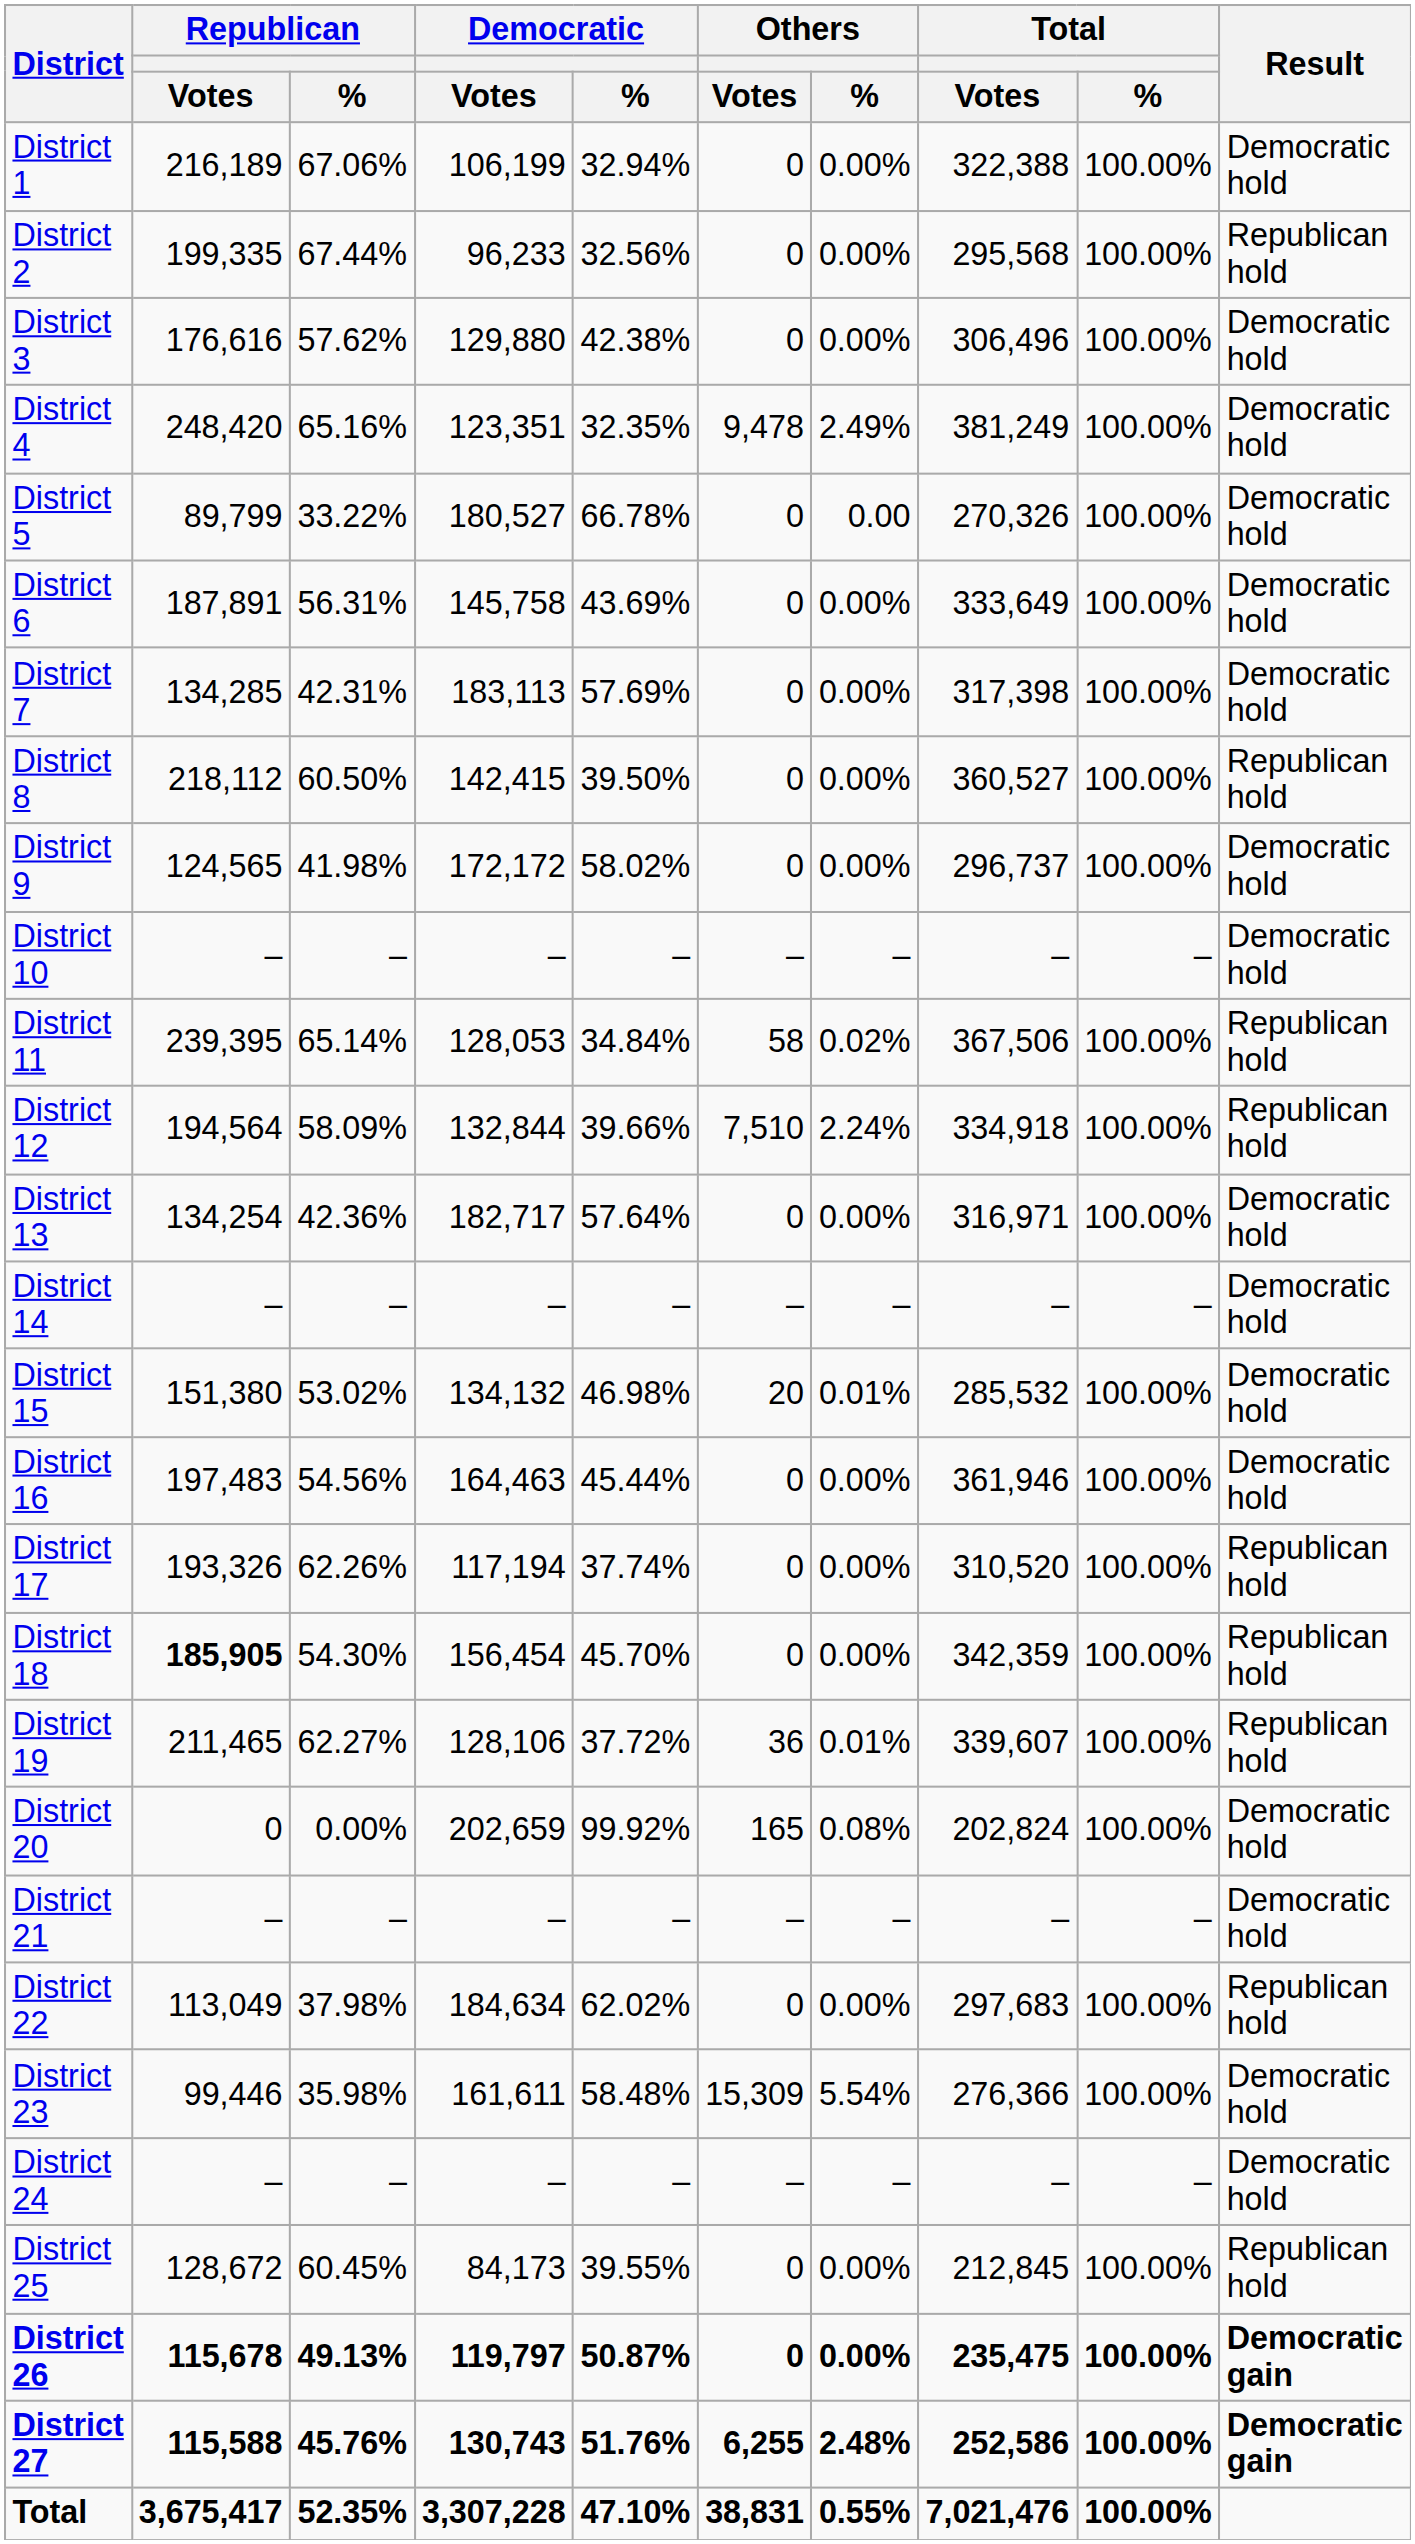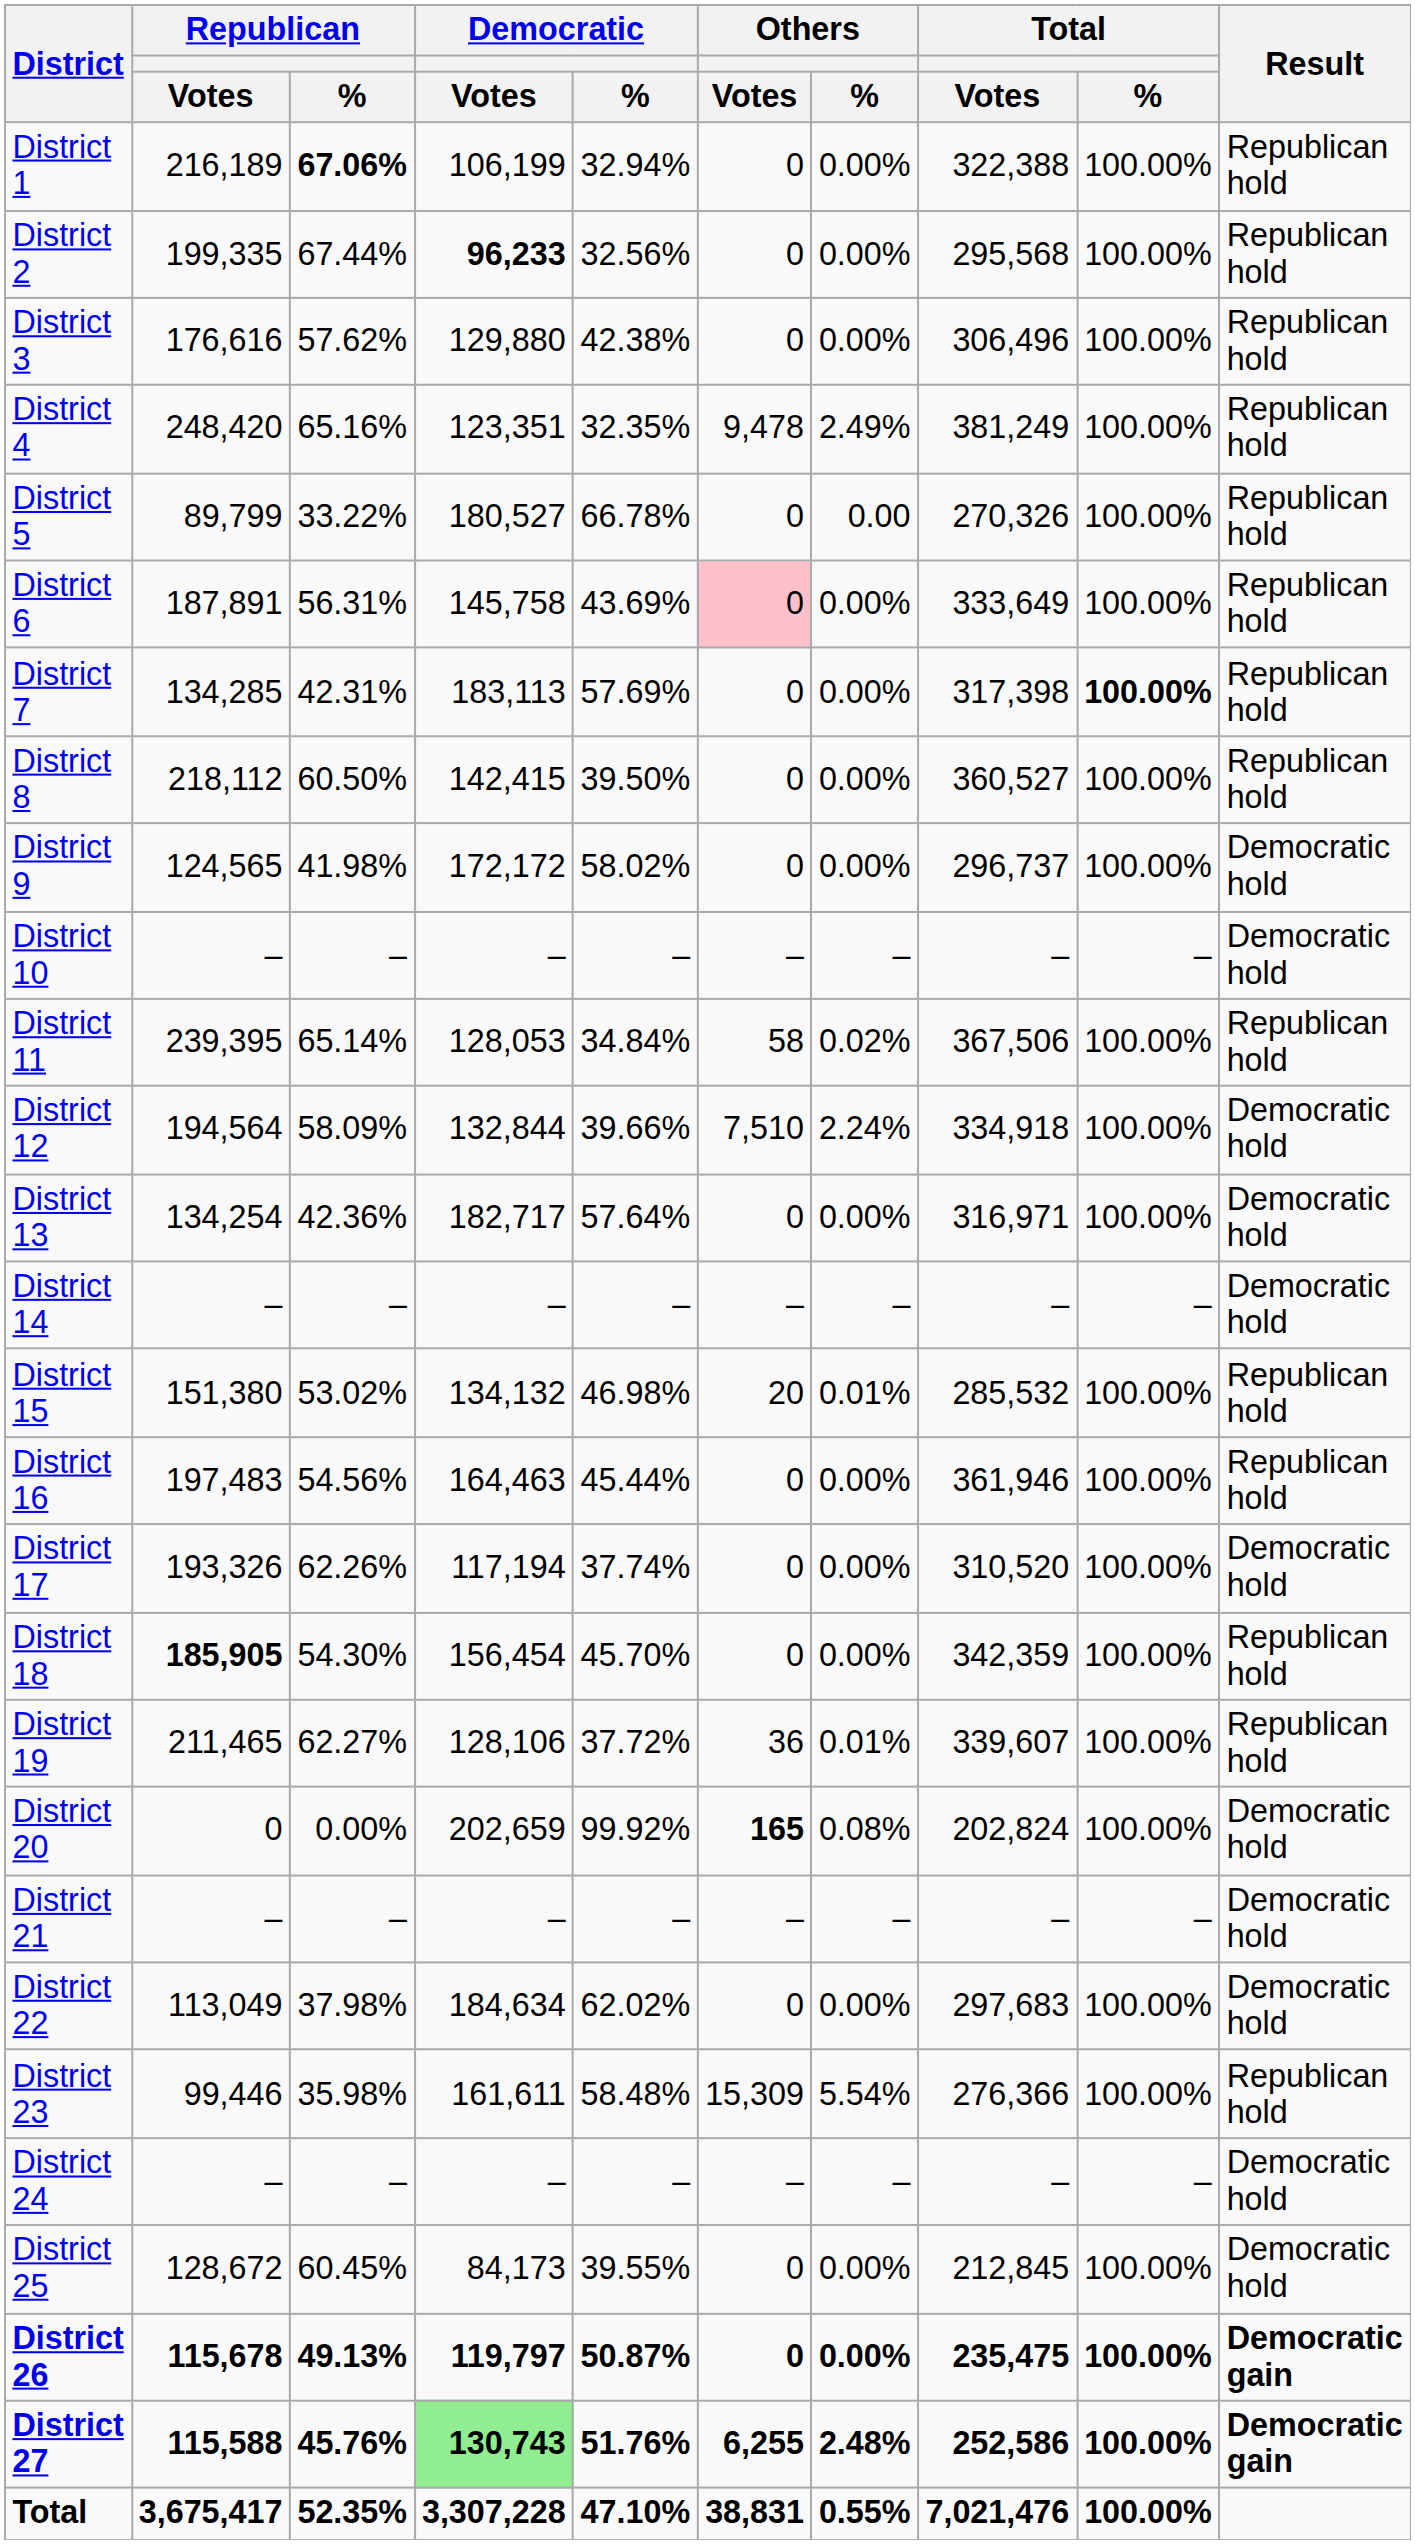(352, 165) normal -> (352, 165) bold
(1308, 165) Democratic hold -> (1307, 165) Republican hold
(516, 253) normal -> (516, 253) bold
(1308, 340) Democratic hold -> (1307, 340) Republican hold
(1308, 428) Democratic hold -> (1307, 428) Republican hold
(1308, 516) Democratic hold -> (1307, 516) Republican hold
(795, 603) no background -> (795, 603) pink background
(1308, 603) Democratic hold -> (1307, 603) Republican hold
(1148, 691) normal -> (1148, 691) bold
(1308, 691) Democratic hold -> (1307, 691) Republican hold
(1307, 1129) Republican hold -> (1308, 1129) Democratic hold
(1308, 1392) Democratic hold -> (1307, 1392) Republican hold
(1308, 1479) Democratic hold -> (1307, 1479) Republican hold
(1307, 1567) Republican hold -> (1308, 1567) Democratic hold
(777, 1830) normal -> (777, 1830) bold
(1307, 2005) Republican hold -> (1308, 2005) Democratic hold
(1308, 2093) Democratic hold -> (1307, 2093) Republican hold
(1307, 2268) Republican hold -> (1308, 2268) Democratic hold
(507, 2443) no background -> (507, 2443) lightgreen background
